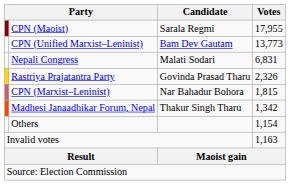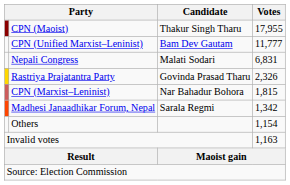(187, 28) Sarala Regmi -> (201, 28) Thakur Singh Tharu
(269, 44) 13,773 -> (269, 44) 11,777
(201, 108) Thakur Singh Tharu -> (187, 108) Sarala Regmi
